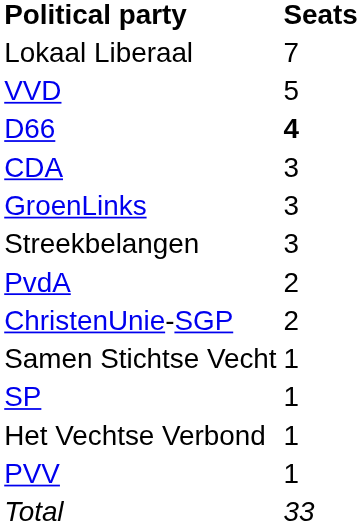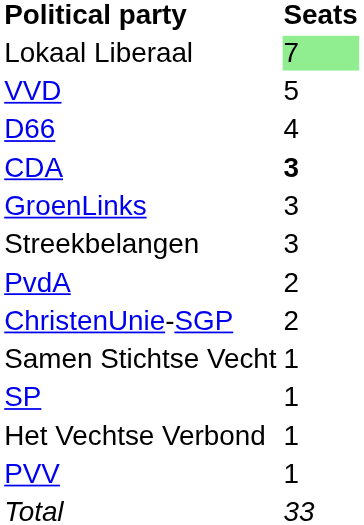(291, 52) no background -> (291, 52) lightgreen background
(291, 129) bold -> (291, 129) normal
(291, 167) normal -> (291, 167) bold
